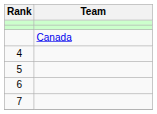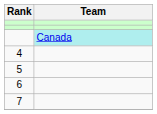(54, 37) no background -> (54, 37) paleturquoise background
